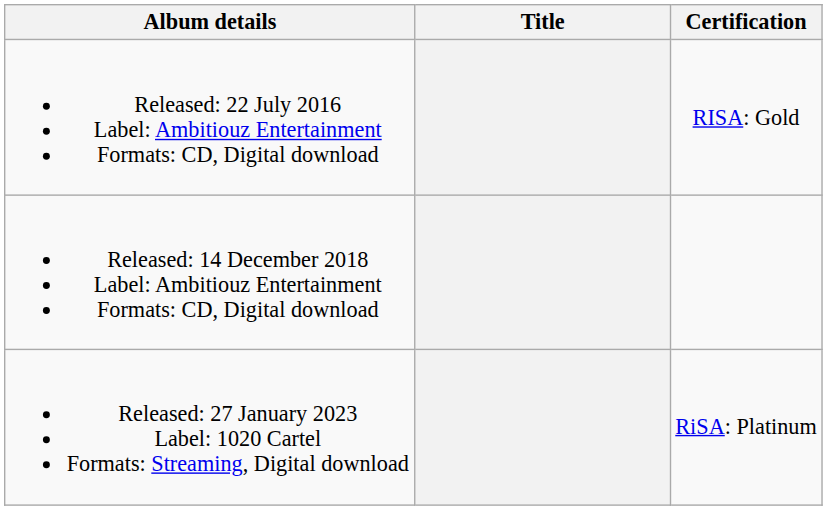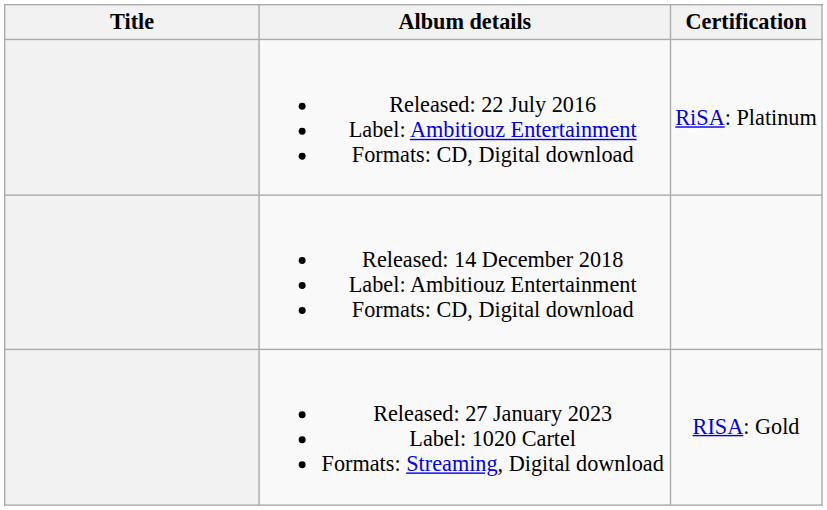columns swapped: (543, 22) <-> (210, 22)
(746, 117) RISA: Gold -> (746, 117) RiSA: Platinum
(746, 426) RiSA: Platinum -> (746, 426) RISA: Gold
